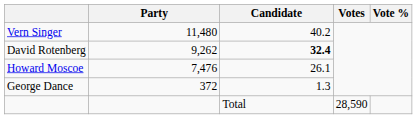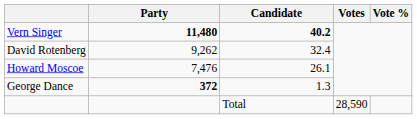(202, 31) normal -> (202, 31) bold
(320, 31) normal -> (320, 31) bold
(320, 50) bold -> (320, 50) normal
(209, 86) normal -> (209, 86) bold
